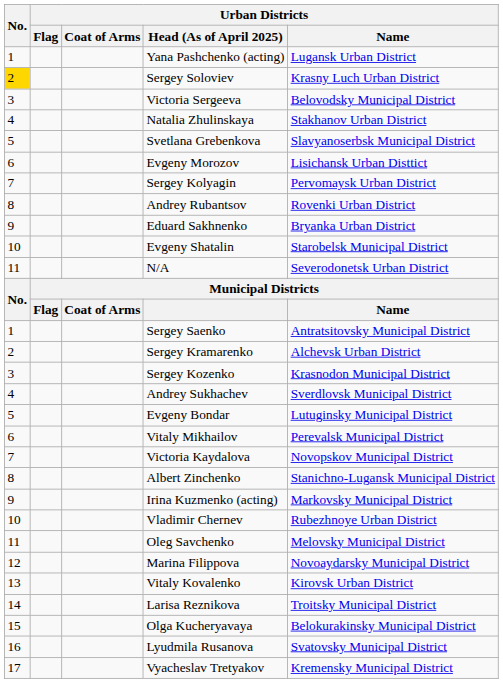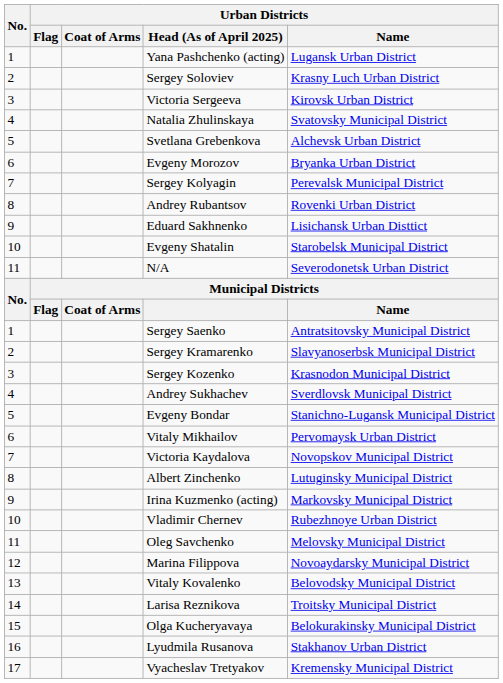(11, 78) gold background -> (11, 78) no background
(373, 99) Belovodsky Municipal District -> (352, 99) Kirovsk Urban District
(359, 120) Stakhanov Urban District -> (369, 120) Svatovsky Municipal District
(383, 141) Slavyanoserbsk Municipal District -> (356, 141) Alchevsk Urban District
(359, 162) Lisichansk Urban Disttict -> (353, 162) Bryanka Urban District
(363, 183) Pervomaysk Urban District -> (367, 183) Perevalsk Municipal District
(353, 225) Bryanka Urban District -> (359, 225) Lisichansk Urban Disttict
(356, 352) Alchevsk Urban District -> (383, 352) Slavyanoserbsk Municipal District
(371, 415) Lutuginsky Municipal District -> (393, 415) Stanichno-Lugansk Municipal District
(367, 436) Perevalsk Municipal District -> (363, 436) Pervomaysk Urban District
(393, 478) Stanichno-Lugansk Municipal District -> (371, 478) Lutuginsky Municipal District
(352, 583) Kirovsk Urban District -> (373, 583) Belovodsky Municipal District
(369, 646) Svatovsky Municipal District -> (359, 646) Stakhanov Urban District
